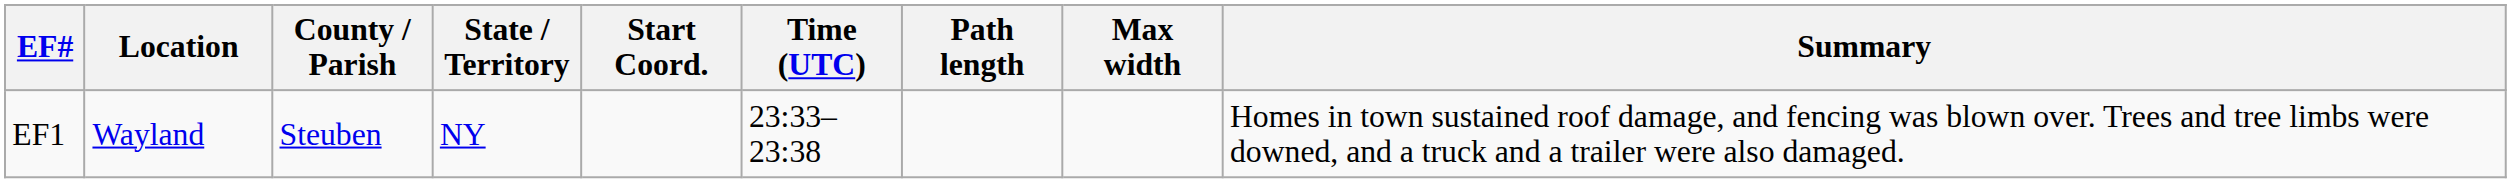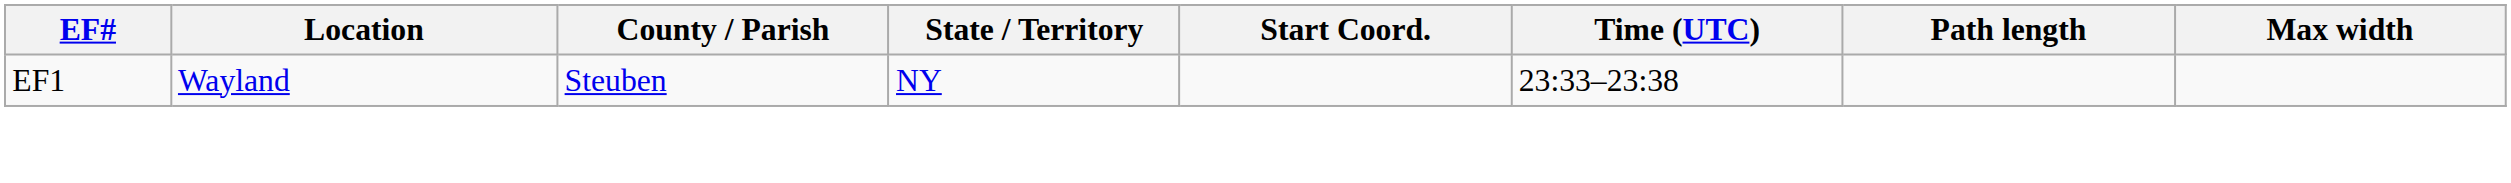- column: (1864, 47)
